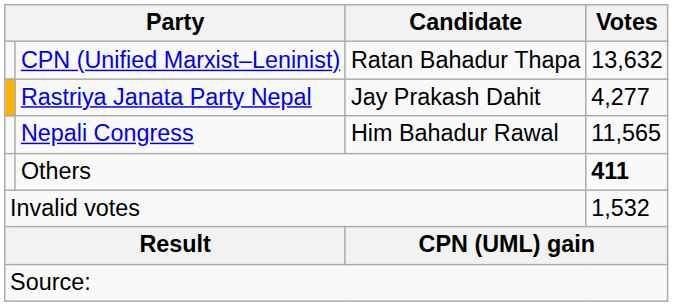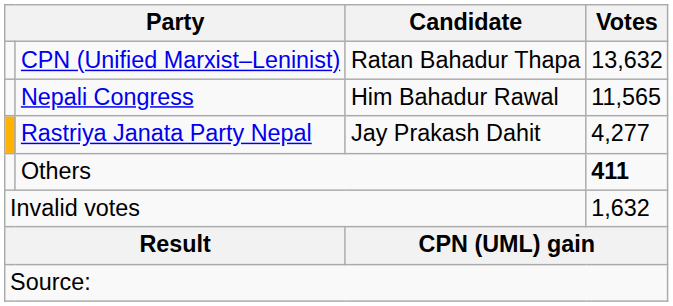rows swapped: (107, 134) <-> (166, 97)
(620, 208) 1,532 -> (620, 208) 1,632
